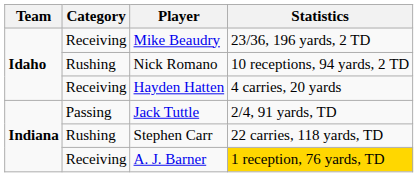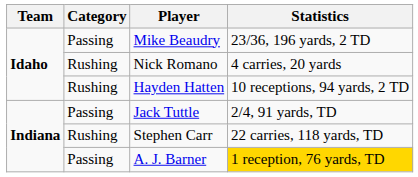(96, 40) Receiving -> (90, 40) Passing
(320, 64) 10 receptions, 94 yards, 2 TD -> (286, 64) 4 carries, 20 yards
(96, 88) Receiving -> (92, 88) Rushing
(286, 88) 4 carries, 20 yards -> (320, 88) 10 receptions, 94 yards, 2 TD
(96, 159) Receiving -> (90, 159) Passing
